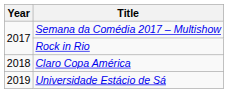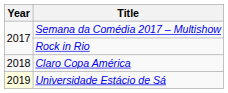(19, 80) no background -> (19, 80) lightyellow background
